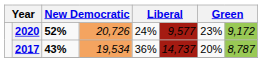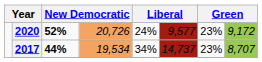(55, 49) 43% -> (55, 49) 44%
(146, 49) 36% -> (146, 49) 34%
(211, 49) 20% -> (211, 49) 23%
(241, 49) 8,787 -> (241, 49) 8,707
